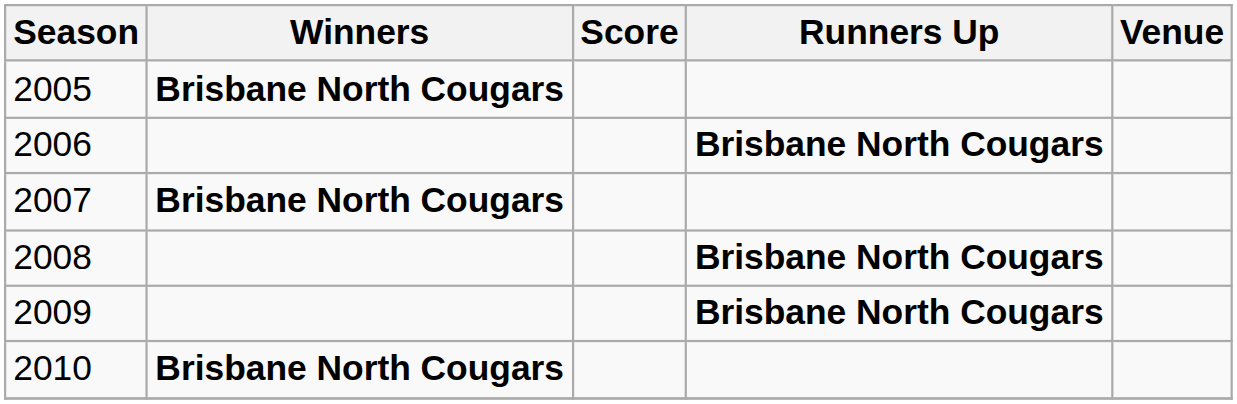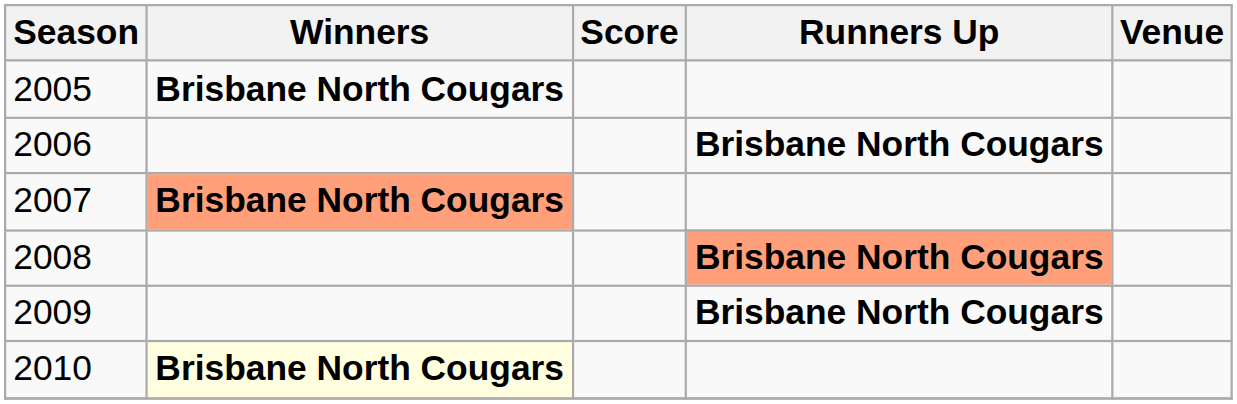(360, 200) no background -> (360, 200) lightsalmon background
(899, 256) no background -> (899, 256) lightsalmon background
(360, 369) no background -> (360, 369) lightyellow background
